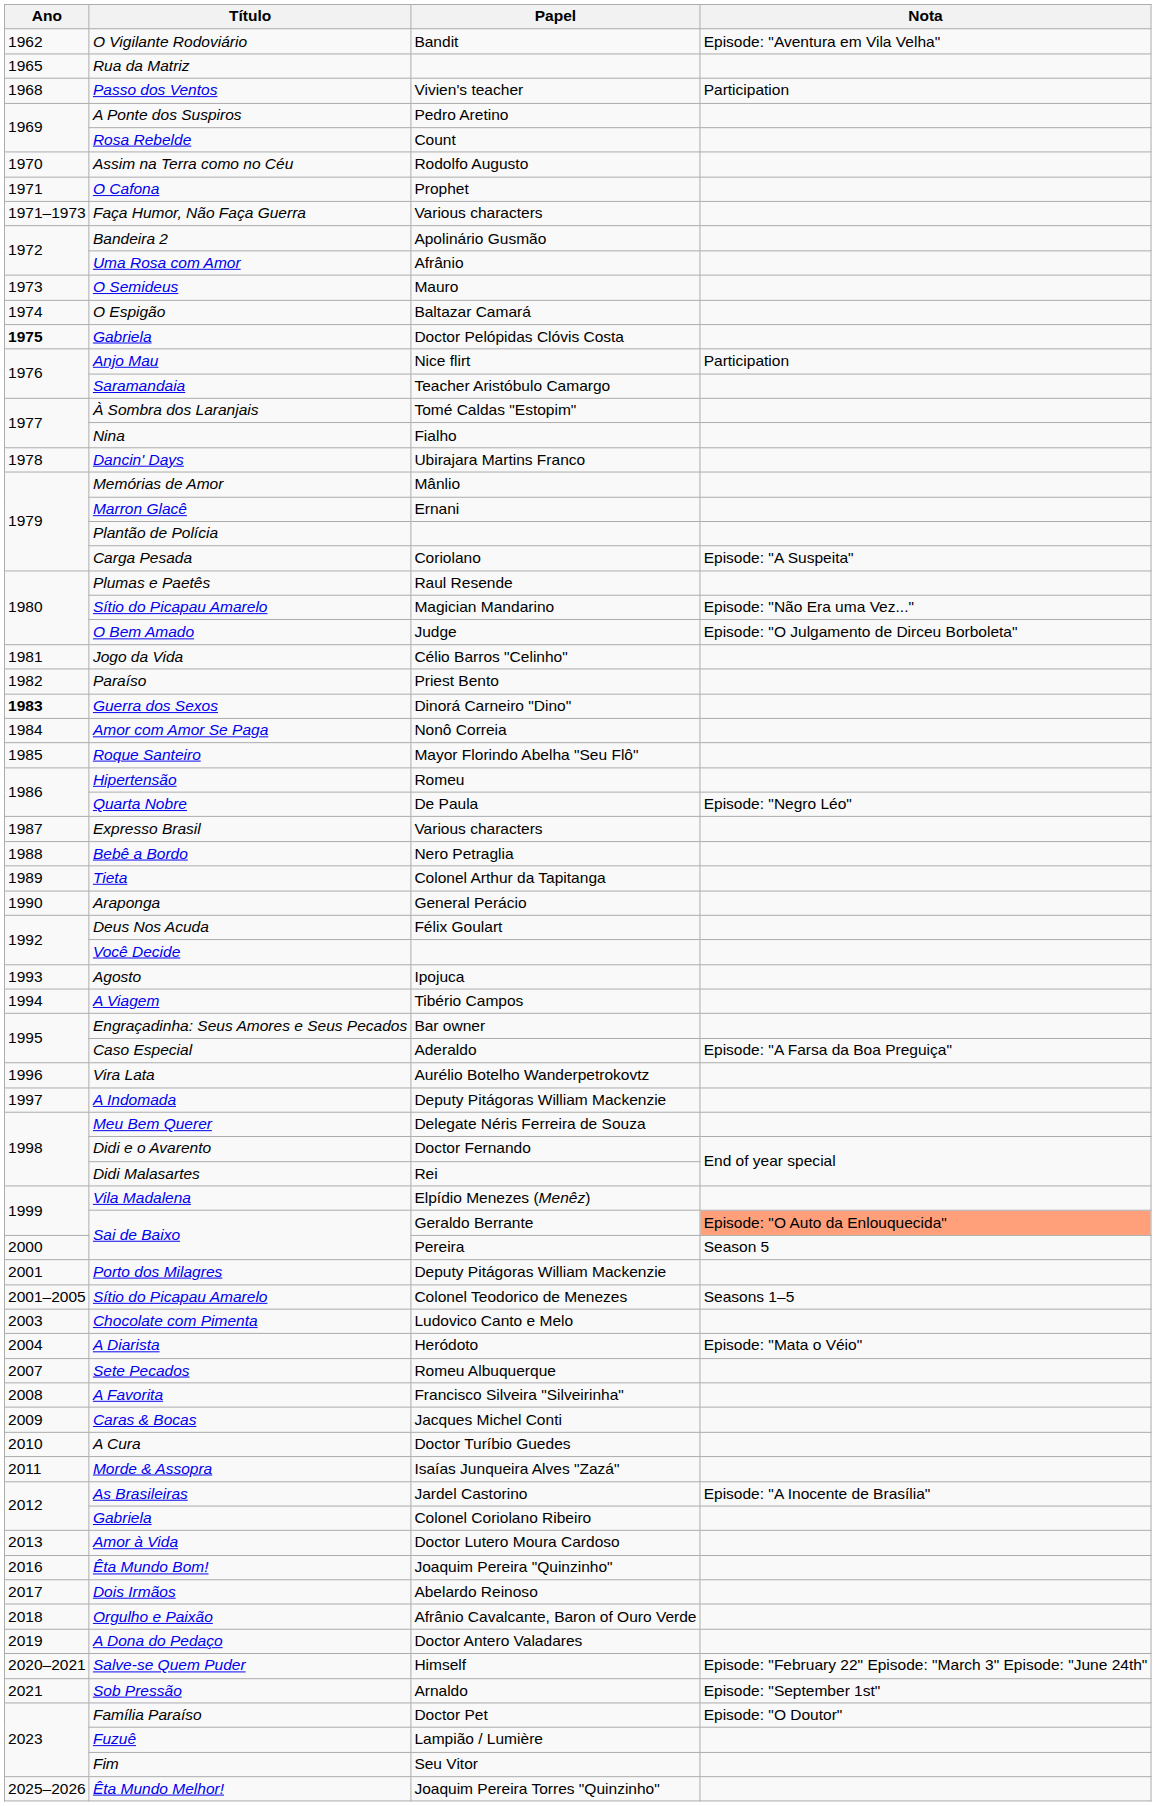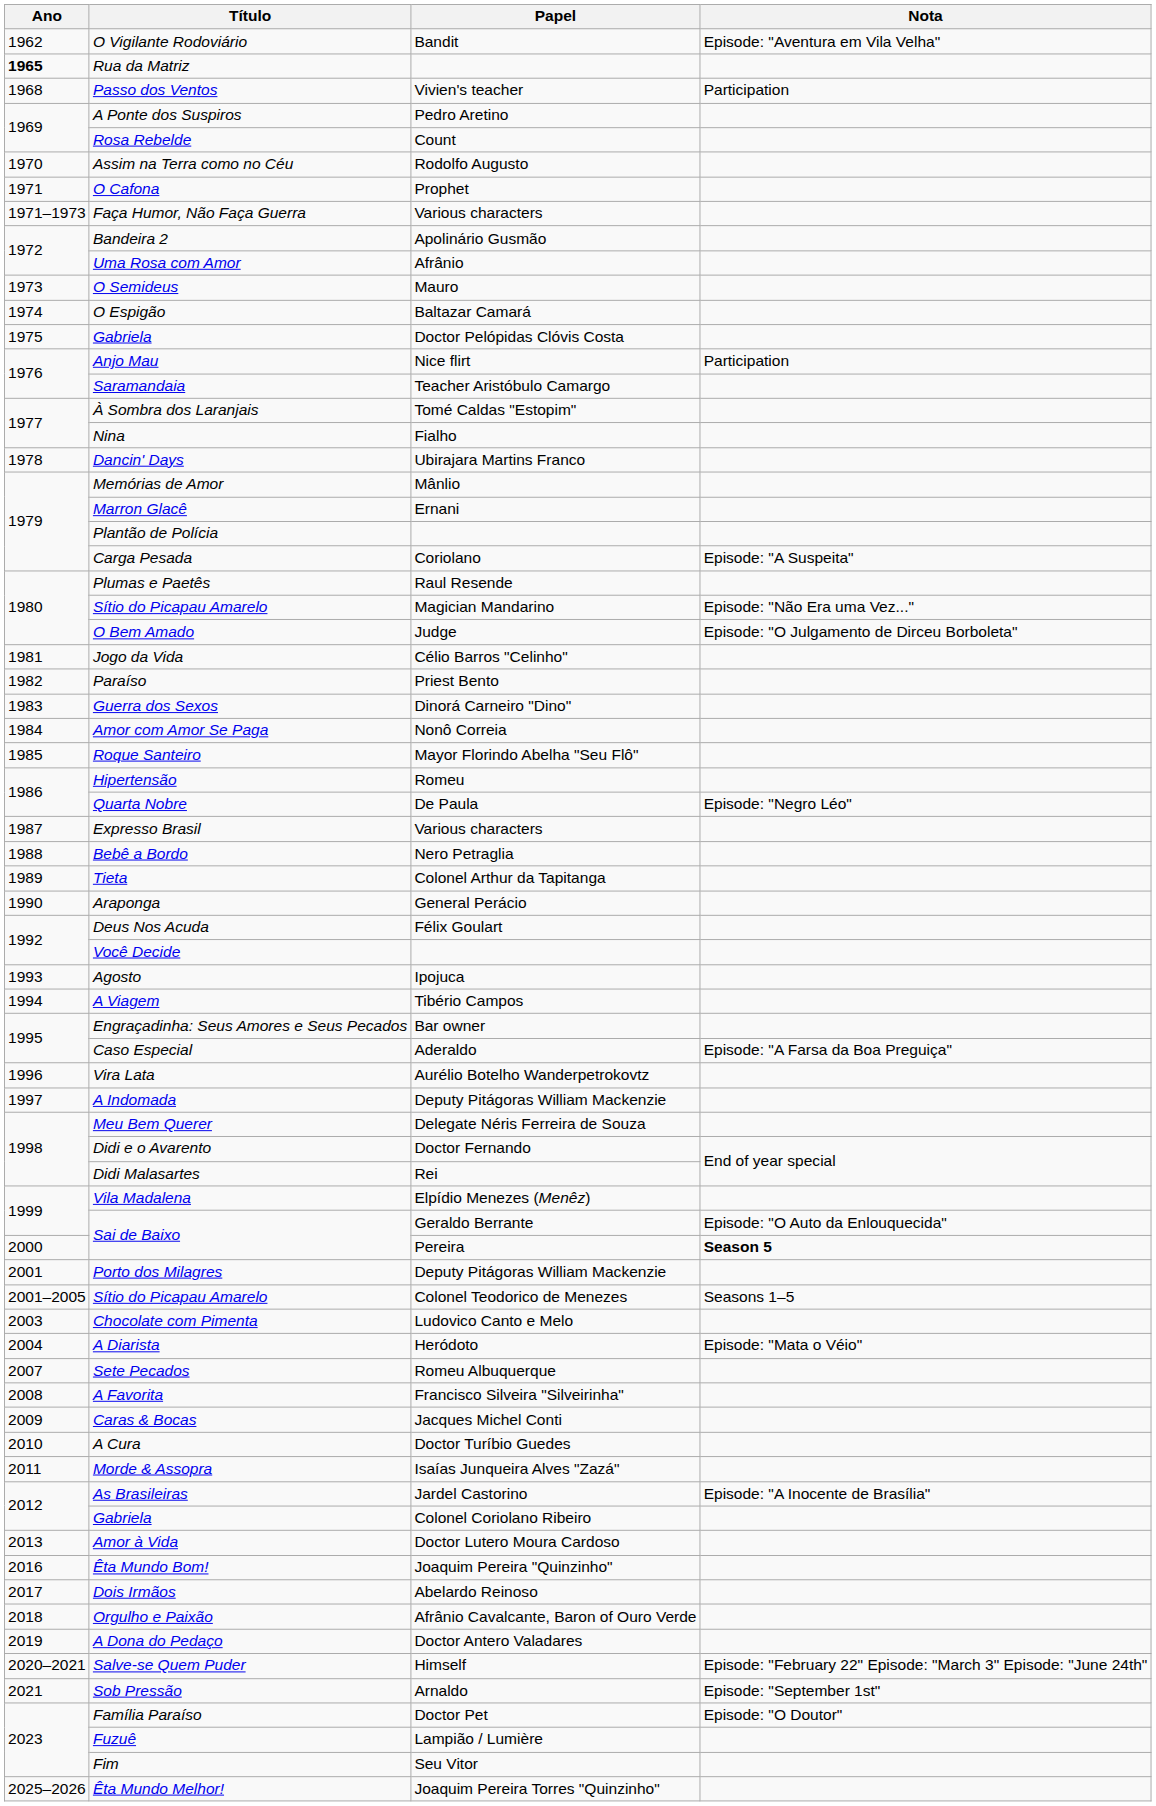(25, 66) normal -> (25, 66) bold
(25, 336) bold -> (25, 336) normal
(25, 705) bold -> (25, 705) normal
(825, 1222) lightsalmon background -> (825, 1222) no background
(736, 1247) normal -> (738, 1247) bold
